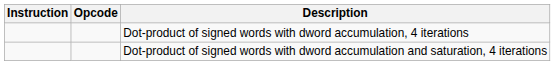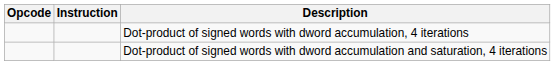columns swapped: (38, 13) <-> (96, 13)
